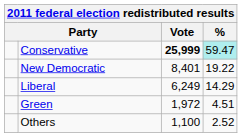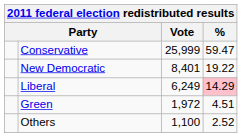(183, 50) bold -> (183, 50) normal
(220, 50) paleturquoise background -> (220, 50) no background
(220, 86) no background -> (220, 86) pink background
